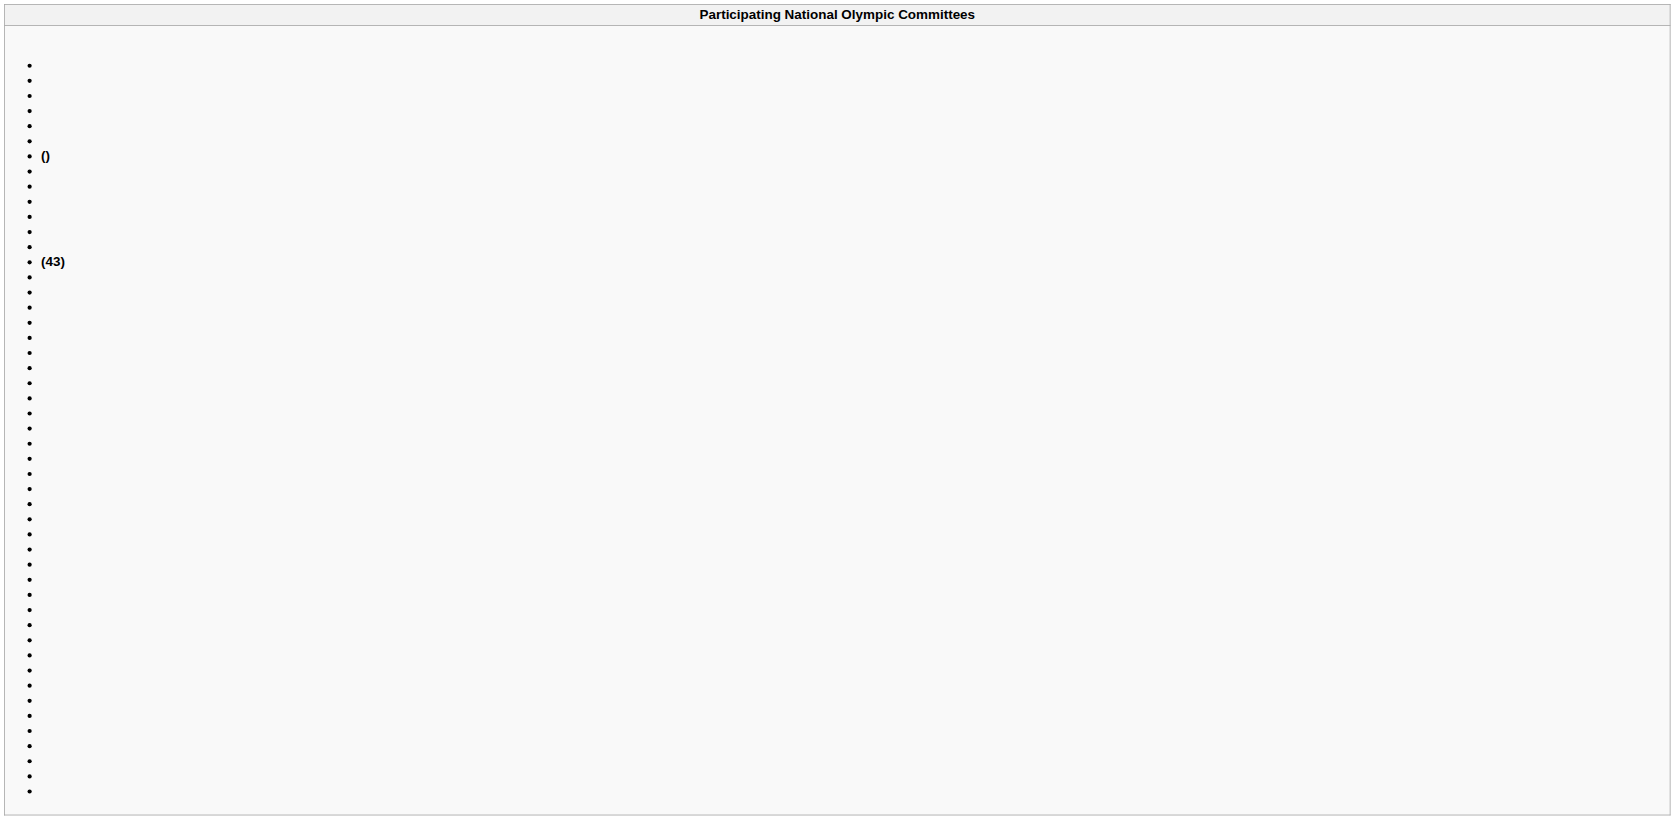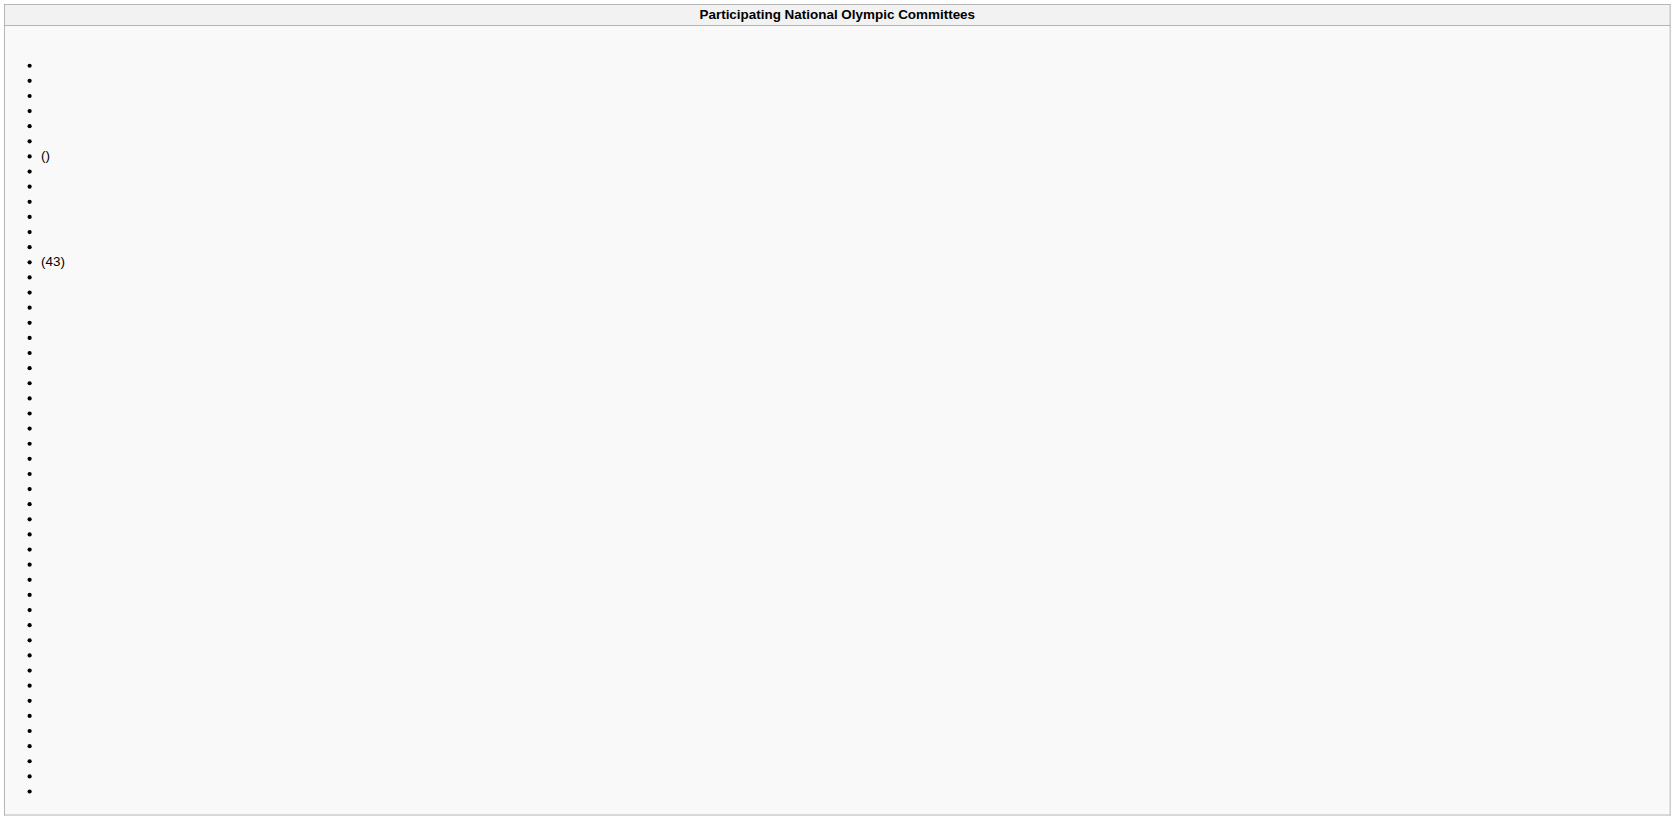(837, 428) bold -> (837, 428) normal
